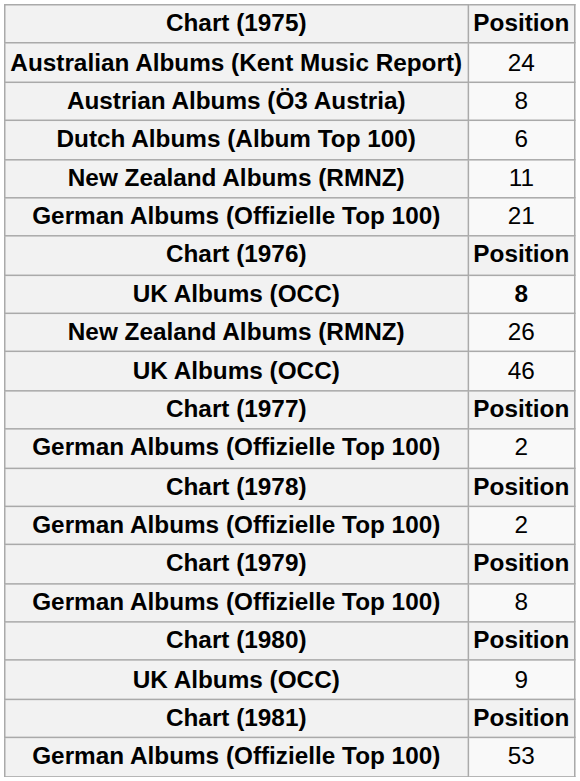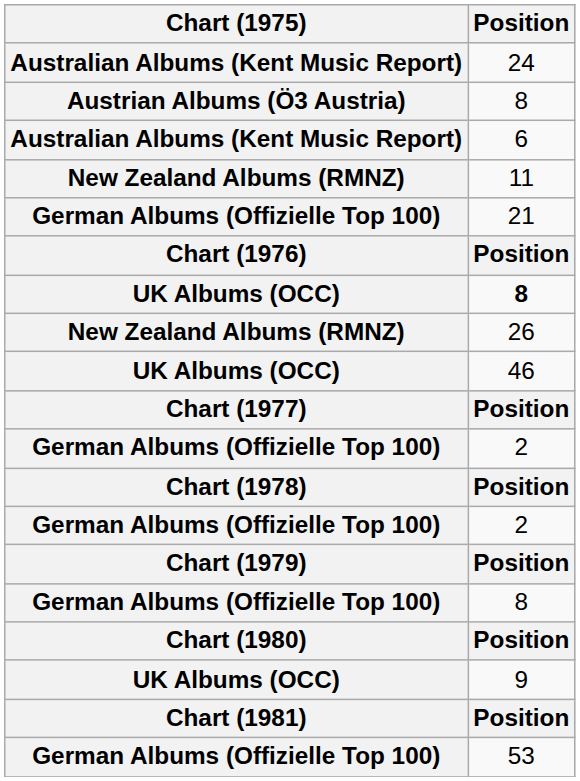(236, 139) Dutch Albums (Album Top 100) -> (236, 139) Australian Albums (Kent Music Report)
